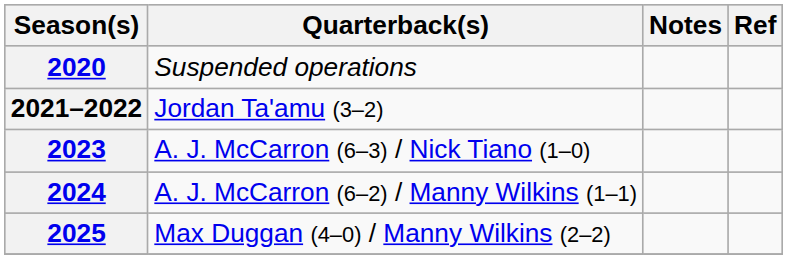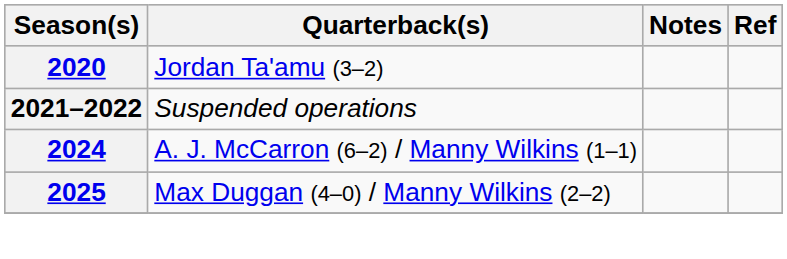(286, 66) Suspended operations -> (269, 66) Jordan Ta'amu (3–2)
(269, 108) Jordan Ta'amu (3–2) -> (286, 108) Suspended operations
- row: (77, 150)
